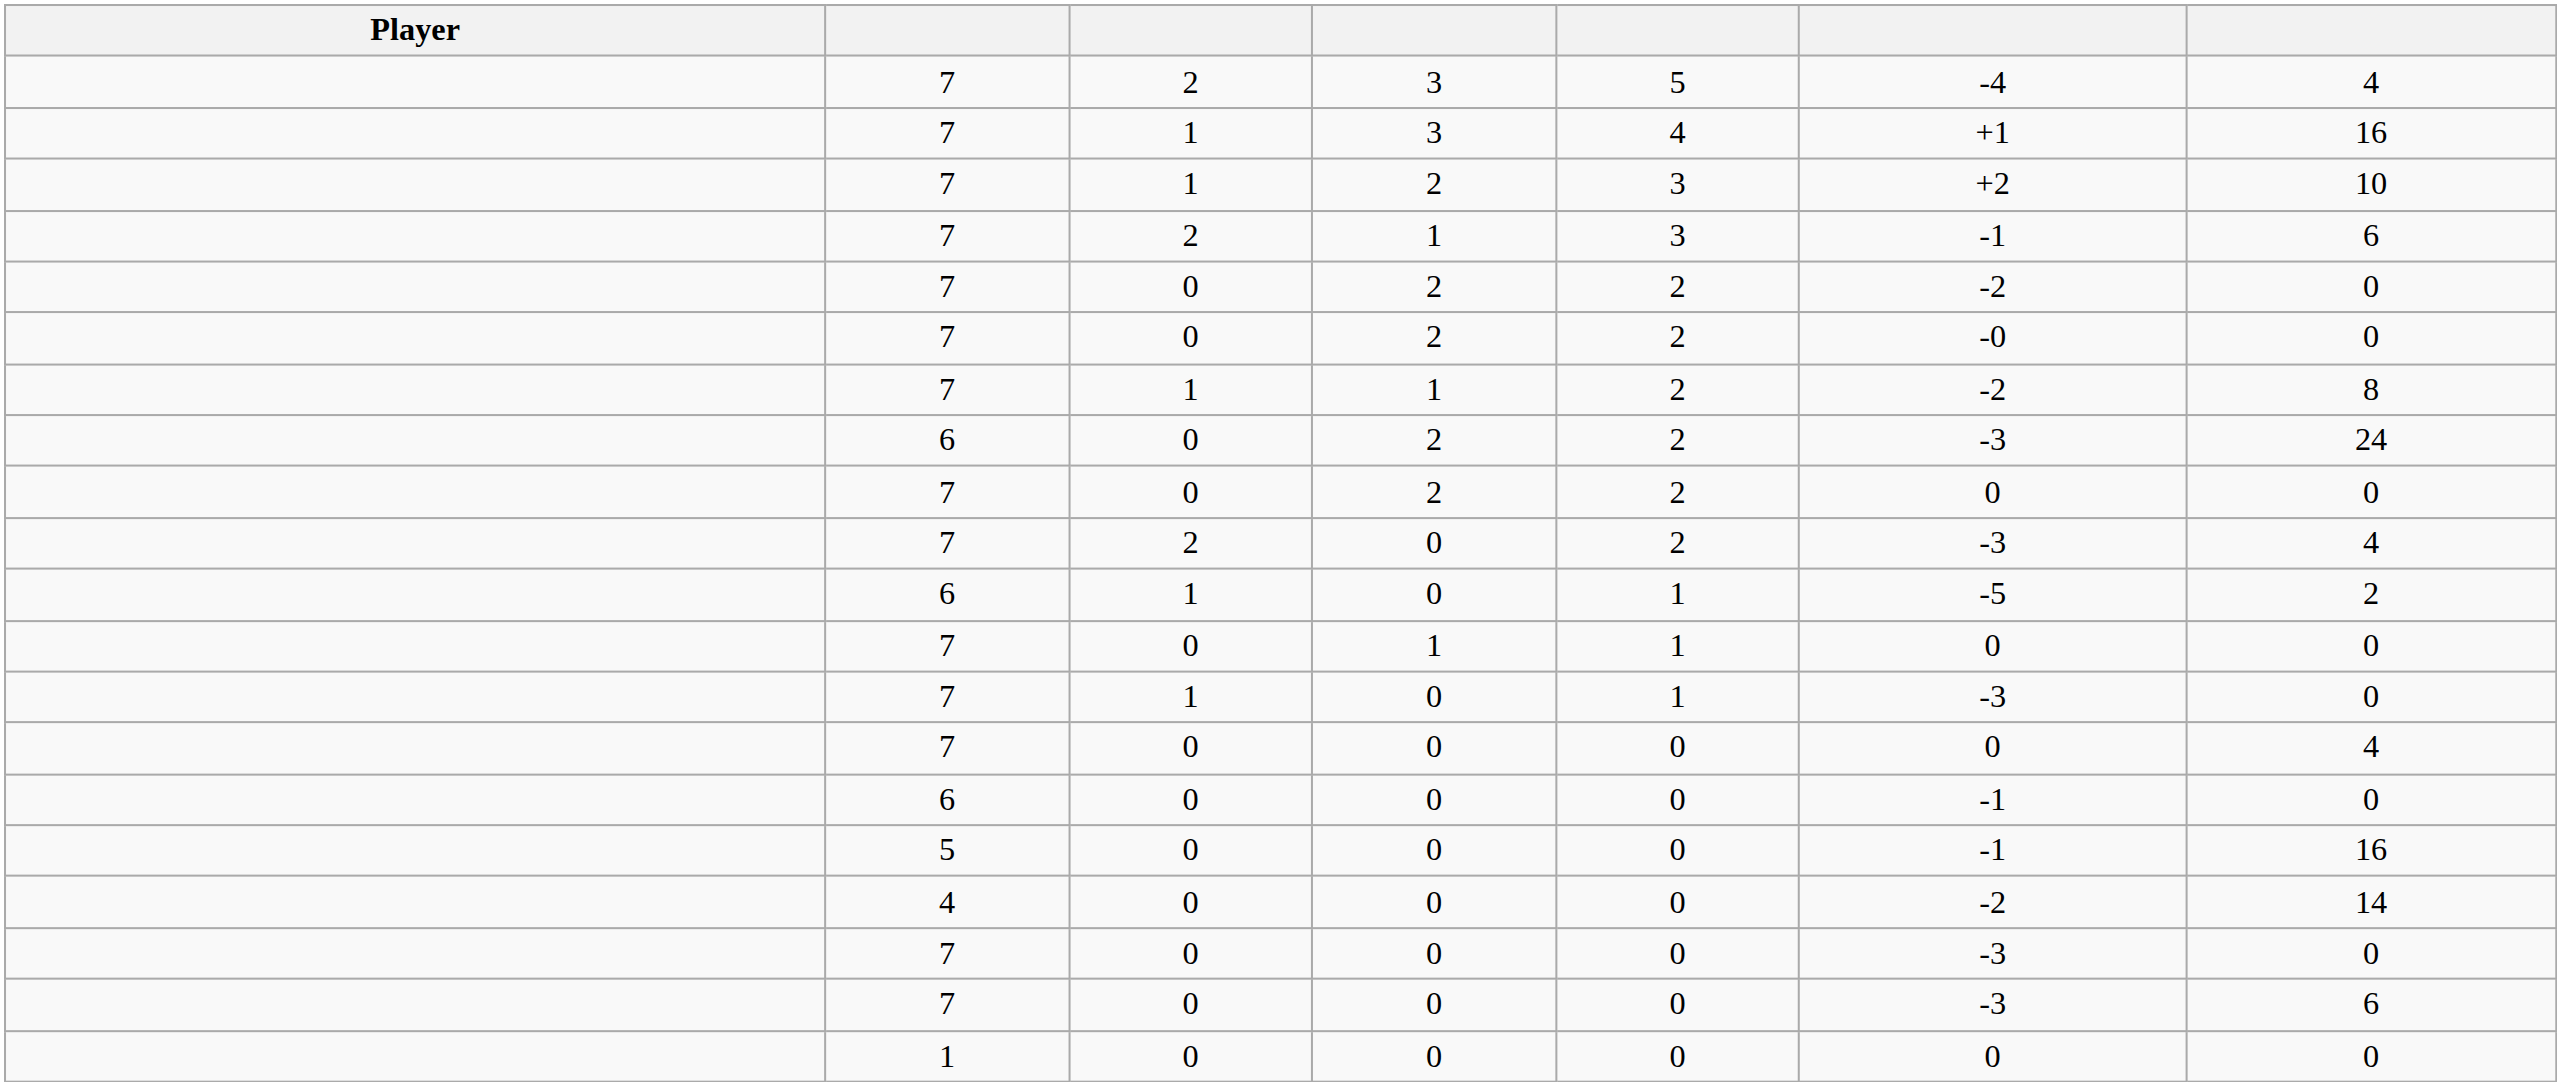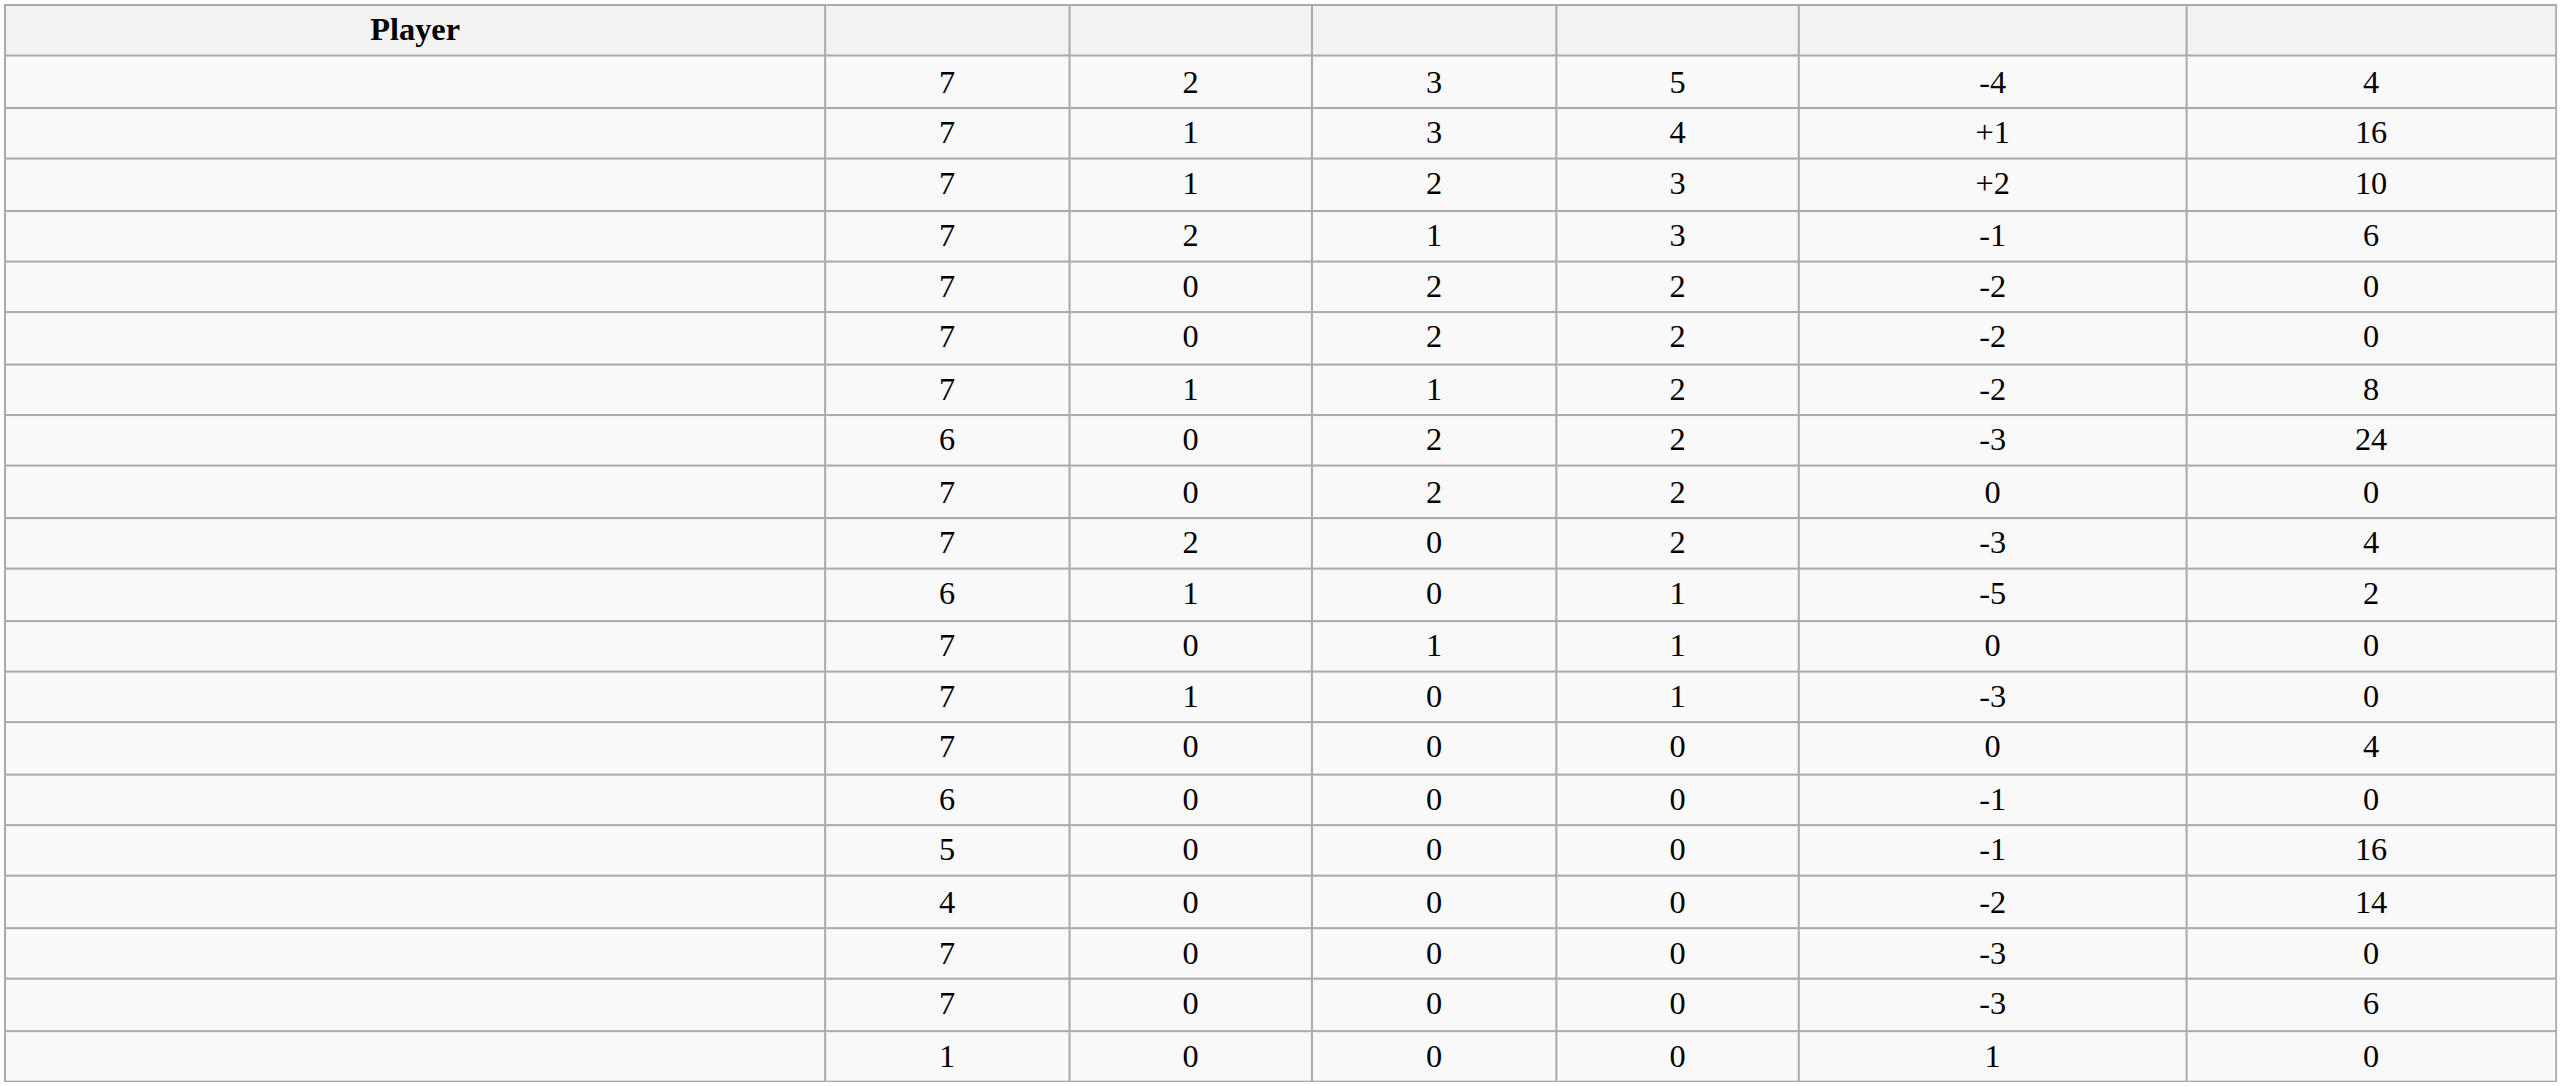(1993, 337) -0 -> (1993, 337) -2
(1993, 1055) 0 -> (1993, 1055) 1
